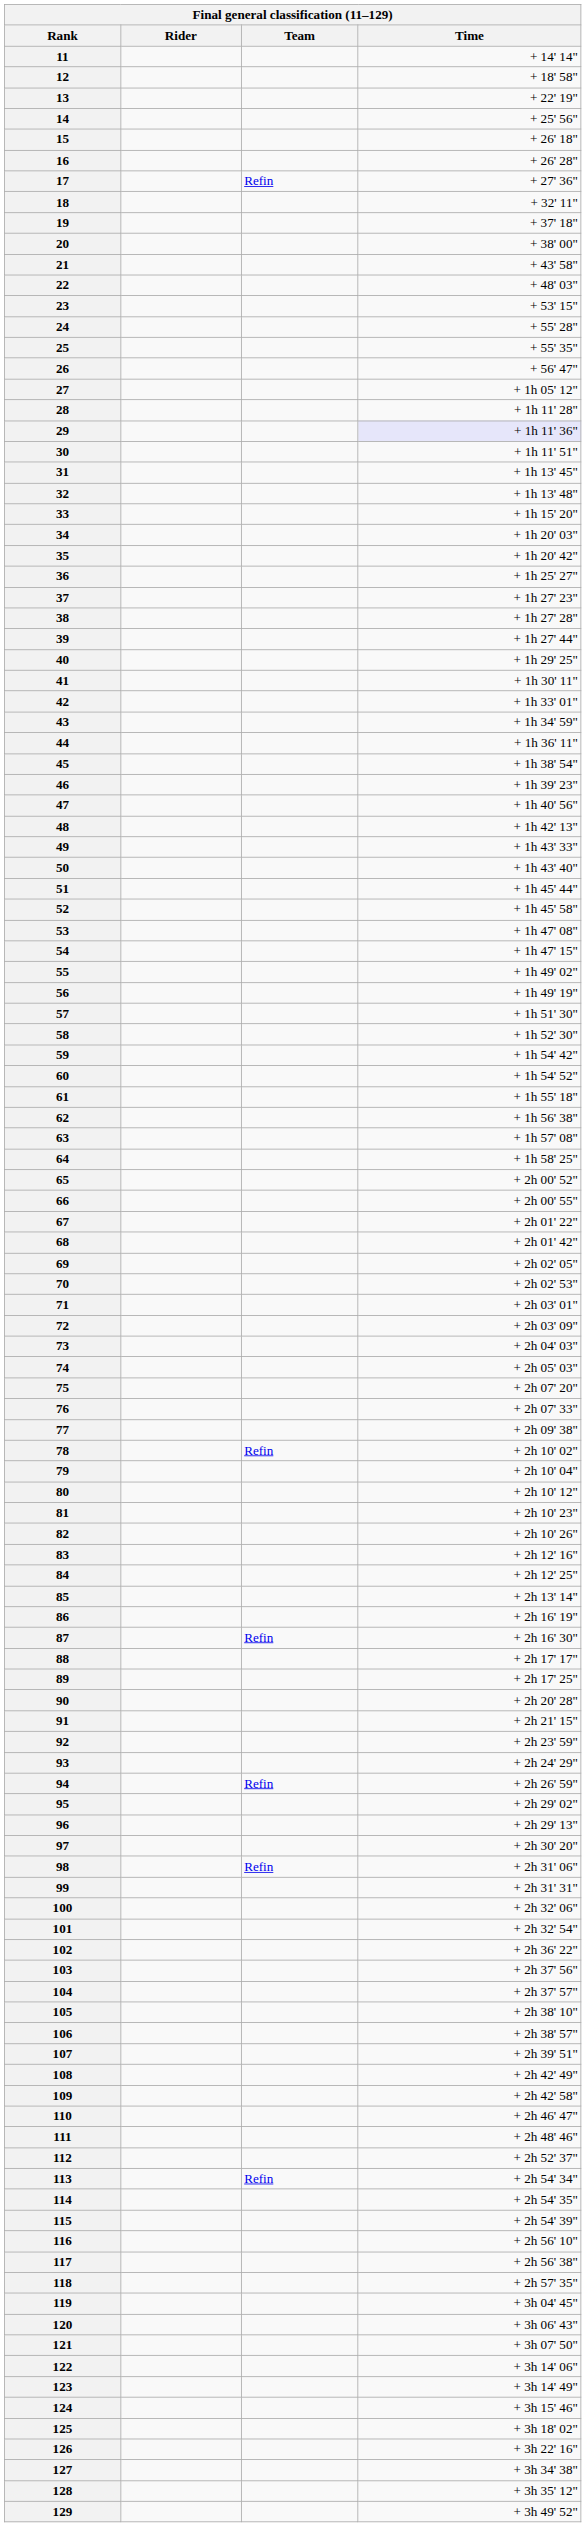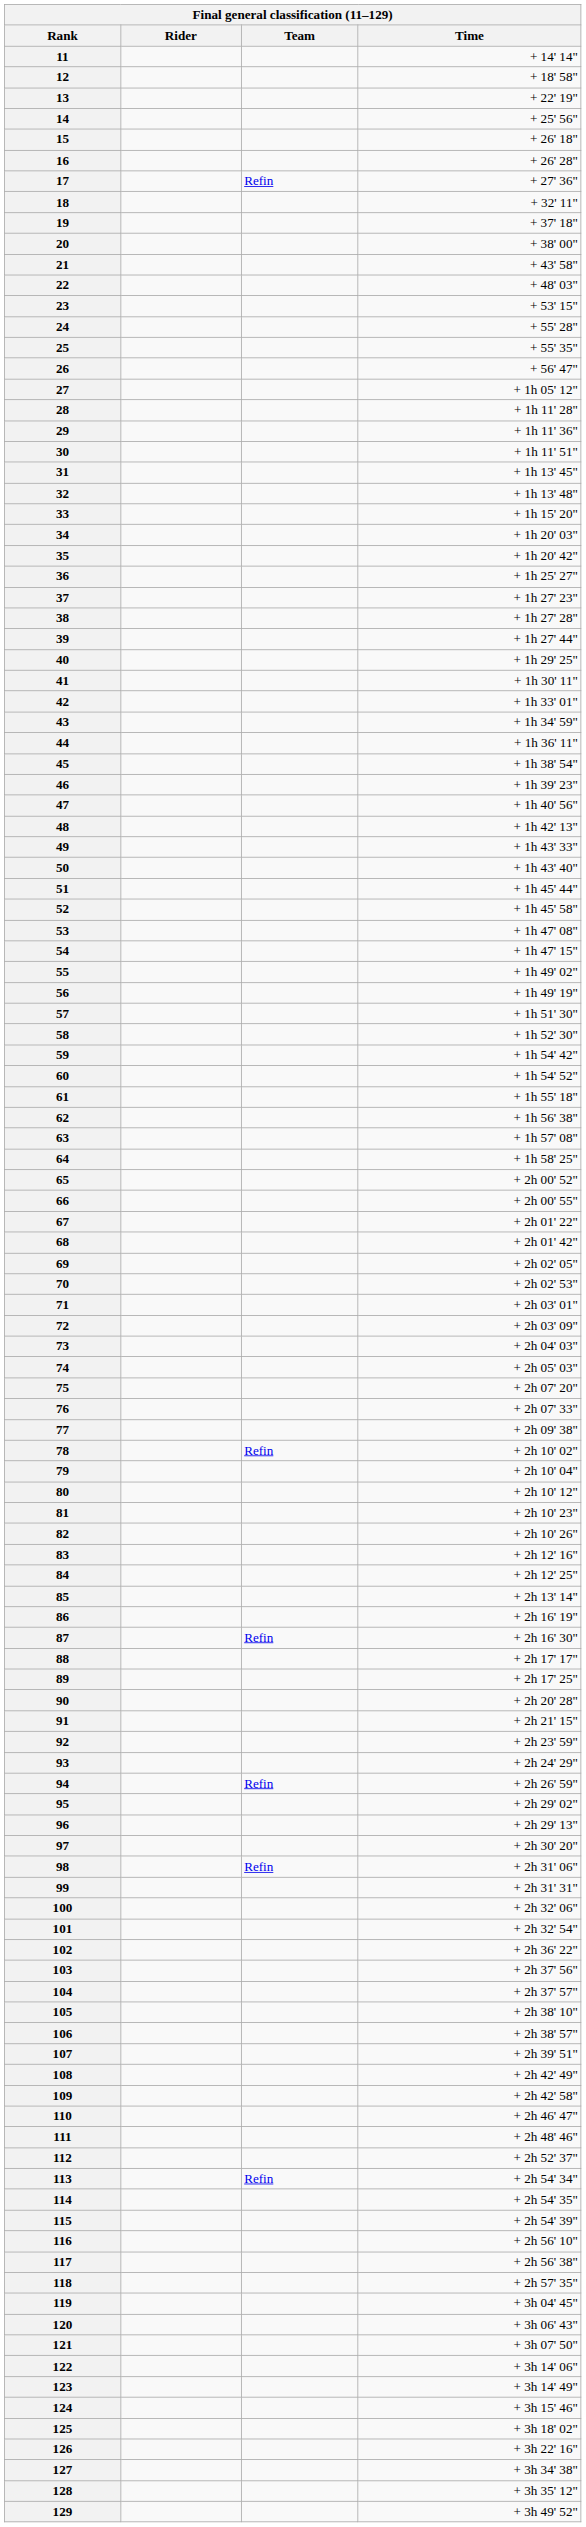(546, 431) lavender background -> (546, 431) no background
